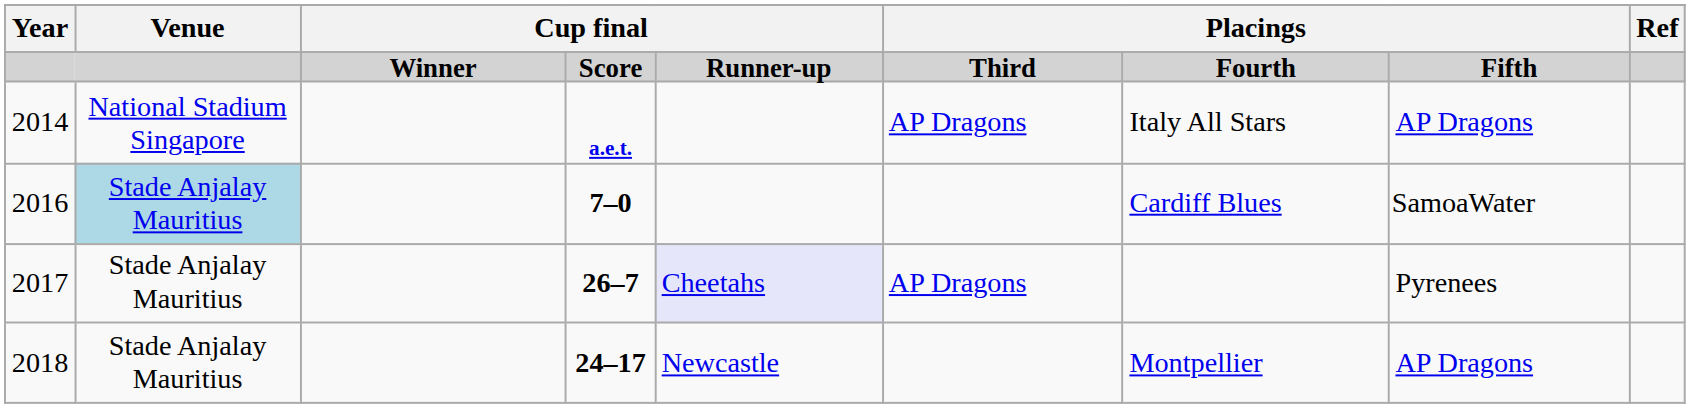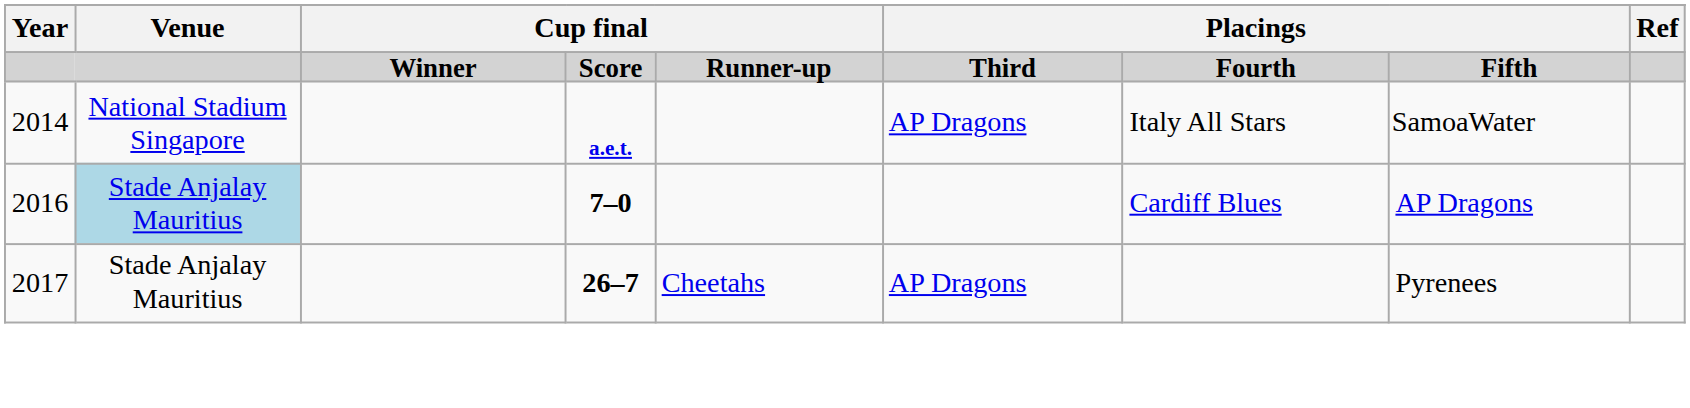(1464, 122) AP Dragons -> (1463, 122) SamoaWater
(1463, 203) SamoaWater -> (1464, 203) AP Dragons
(713, 283) lavender background -> (713, 283) no background
- row: (40, 362)
